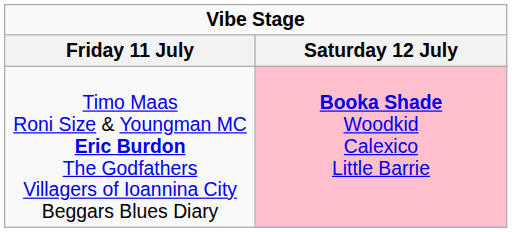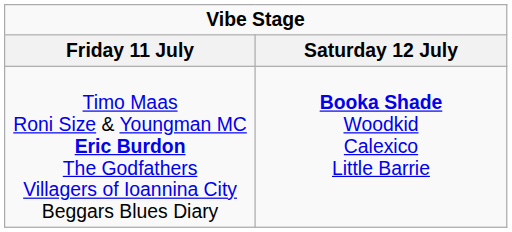(381, 135) pink background -> (381, 135) no background
